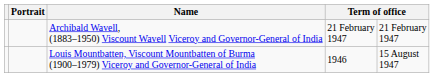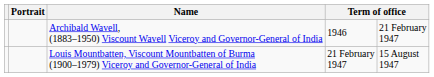(351, 33) 21 February 1947 -> (337, 33) 1946
(337, 59) 1946 -> (351, 59) 21 February 1947
